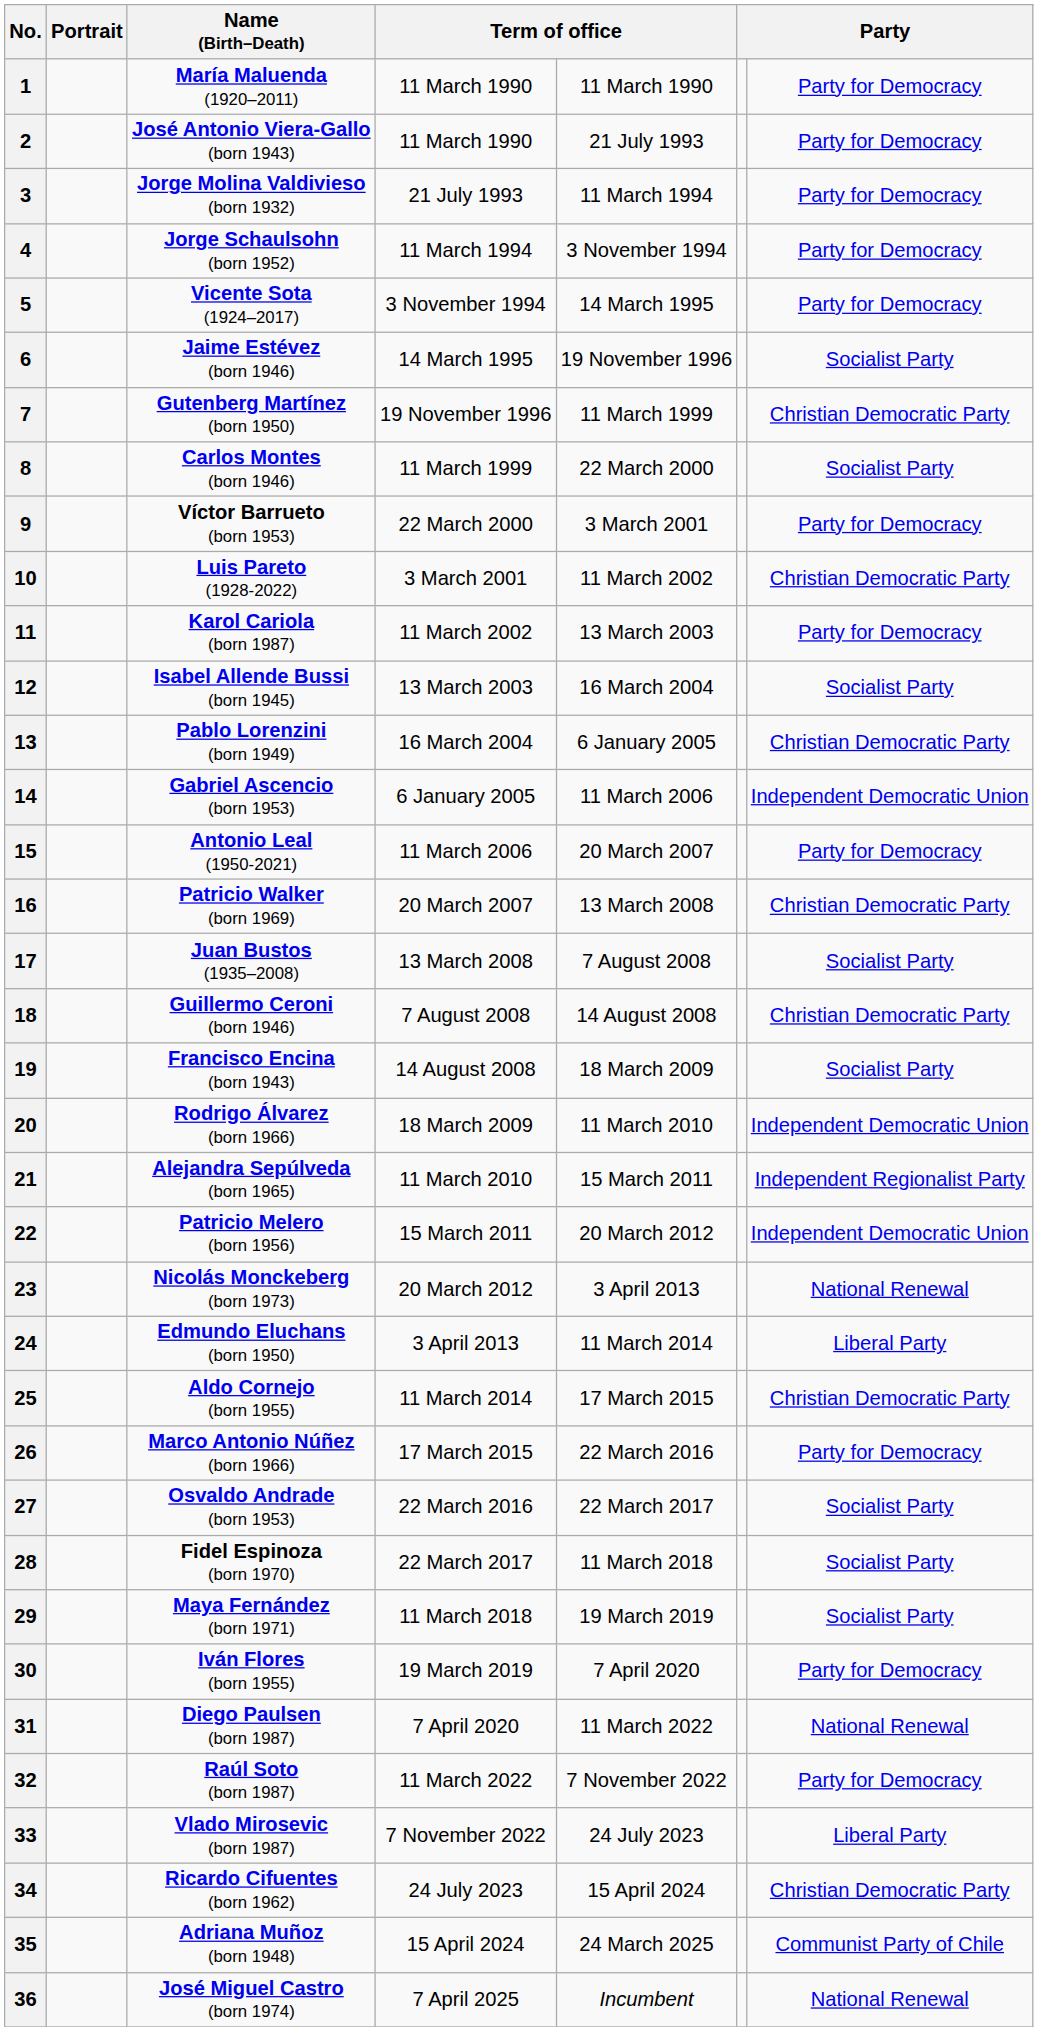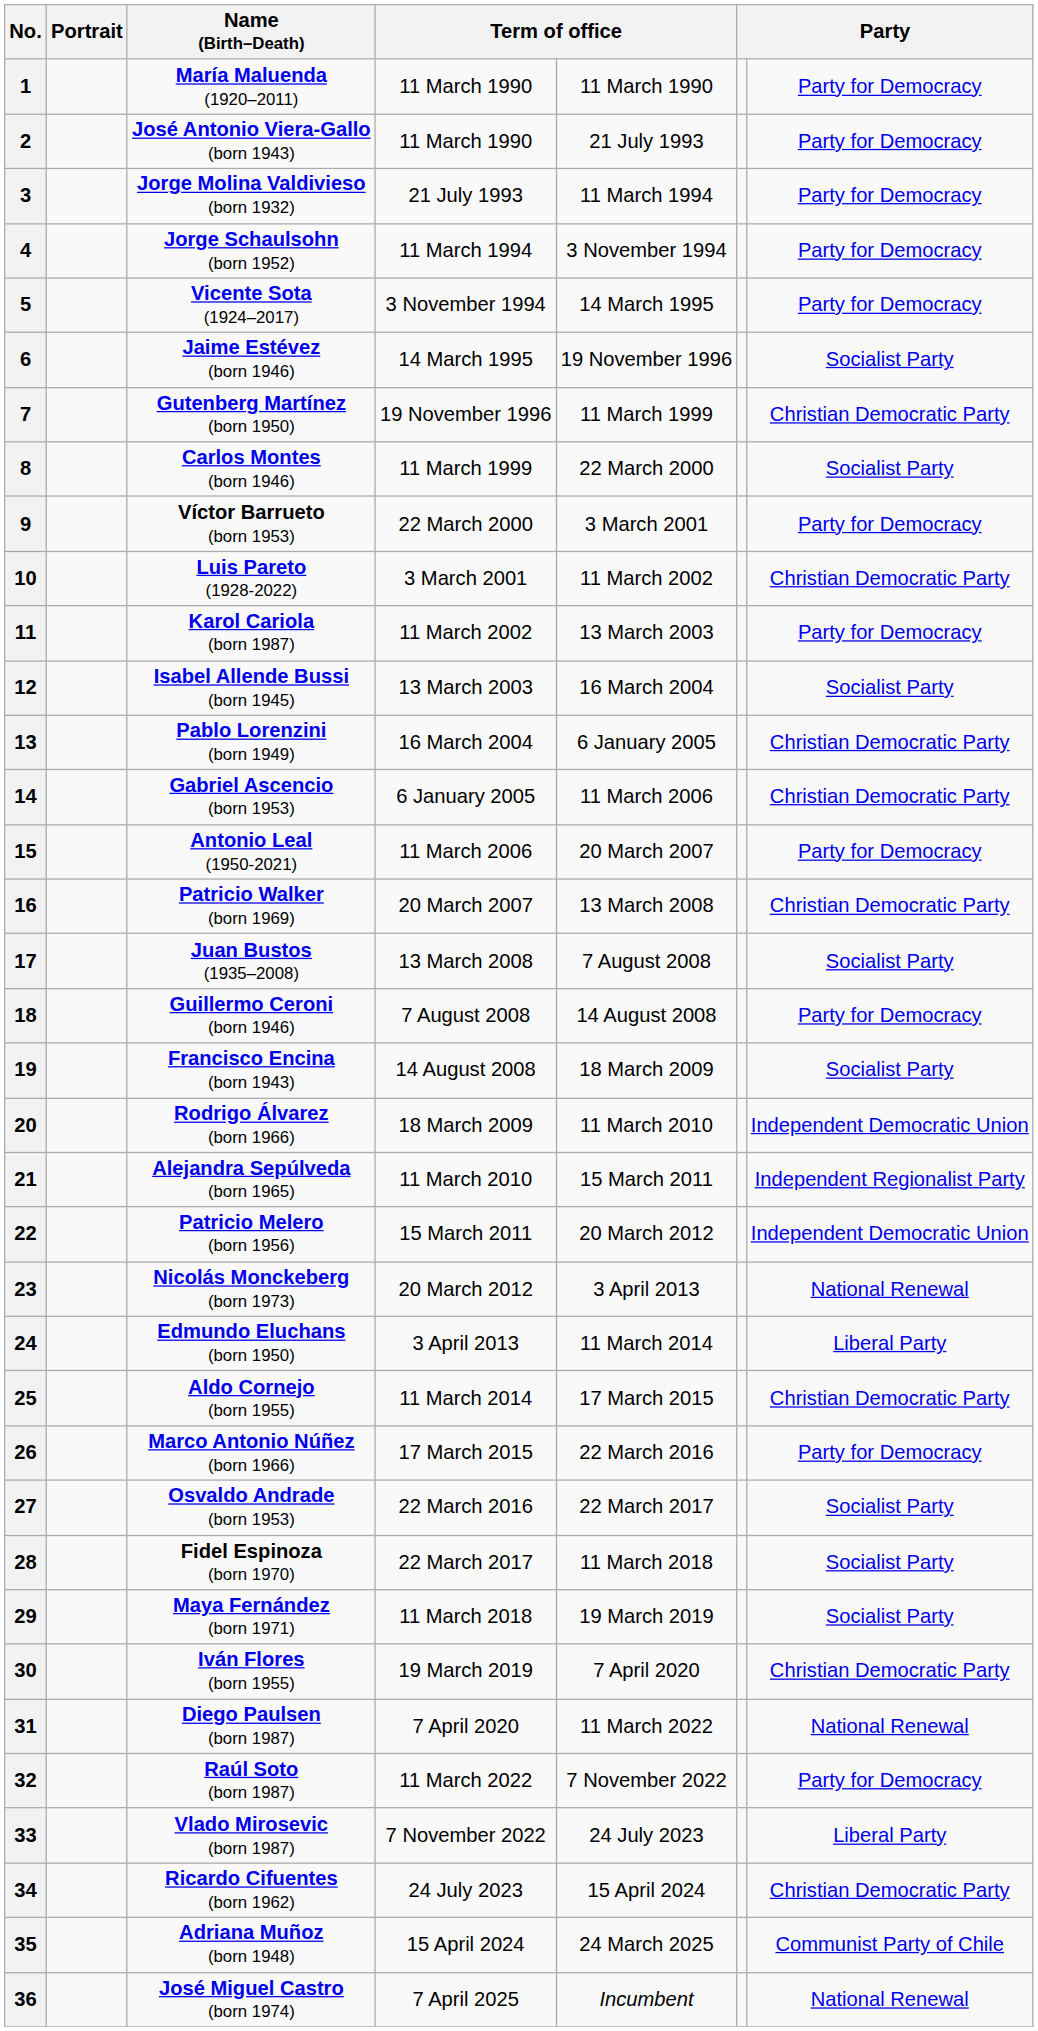(890, 796) Independent Democratic Union -> (890, 796) Christian Democratic Party
(890, 1015) Christian Democratic Party -> (890, 1015) Party for Democracy
(890, 1671) Party for Democracy -> (890, 1671) Christian Democratic Party
